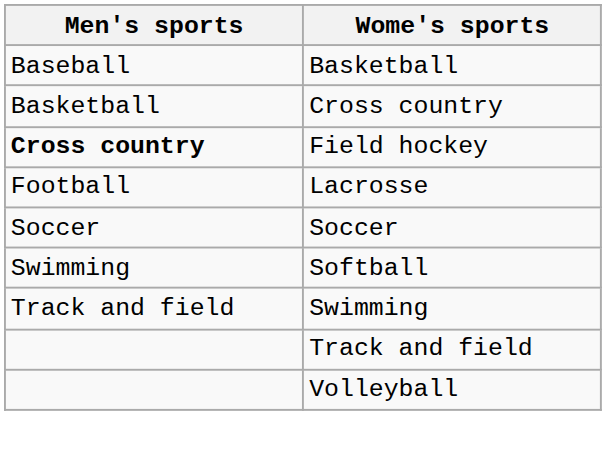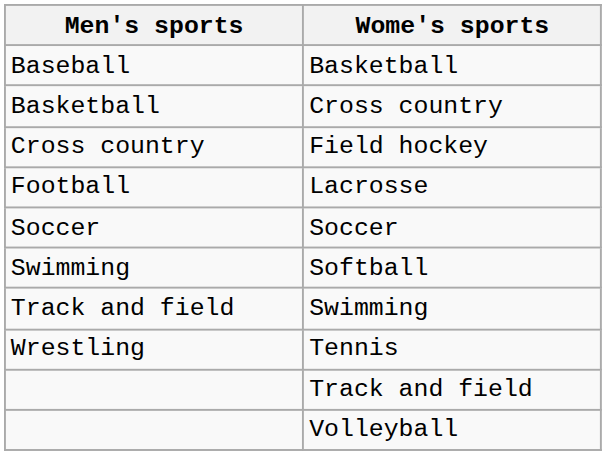(108, 147) bold -> (108, 147) normal
+ row: (354, 349)
